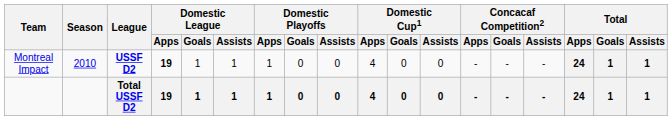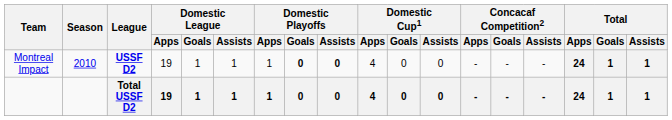(166, 64) bold -> (166, 64) normal
(301, 64) normal -> (301, 64) bold
(337, 64) normal -> (337, 64) bold
